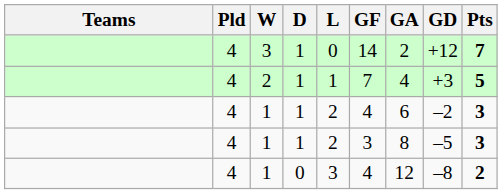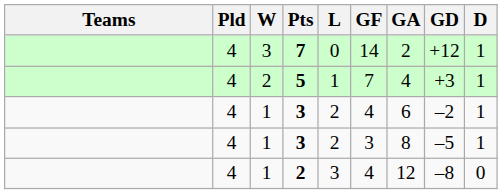columns swapped: (300, 19) <-> (480, 19)
